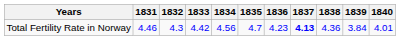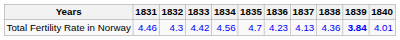(305, 27) bold -> (305, 27) normal
(357, 27) normal -> (357, 27) bold
